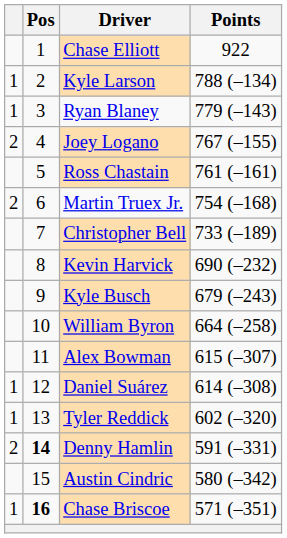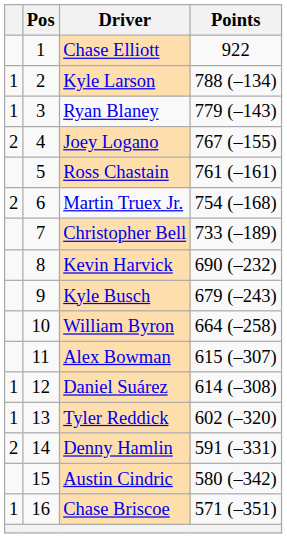(41, 448) bold -> (41, 448) normal
(41, 509) bold -> (41, 509) normal
